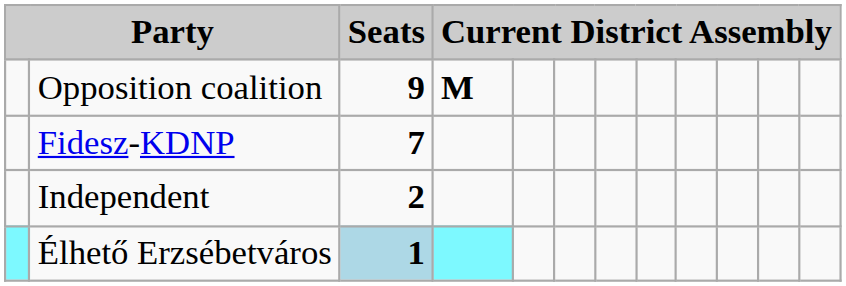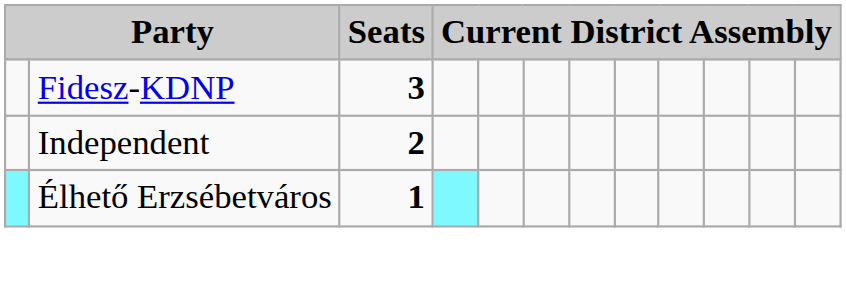- row: (180, 87)
(416, 142) 7 -> (416, 87) 3
(416, 252) lightblue background -> (416, 197) no background
